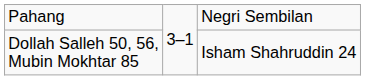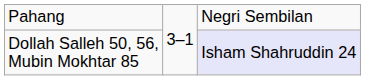(279, 52) no background -> (279, 52) lavender background
